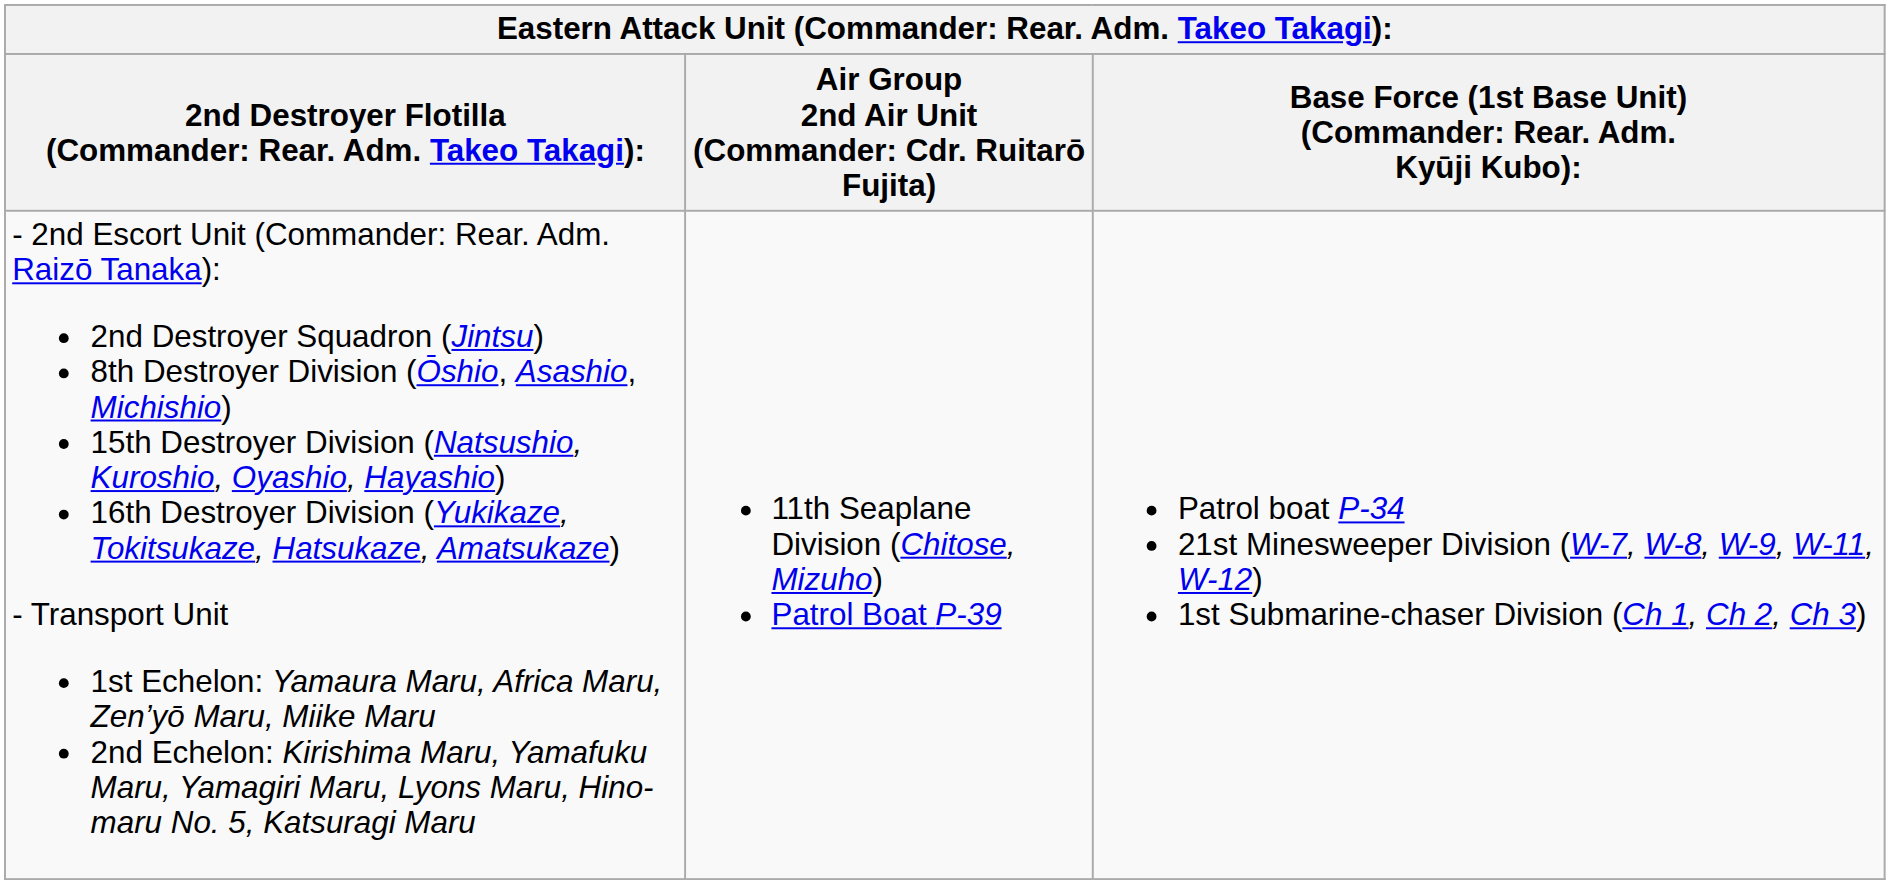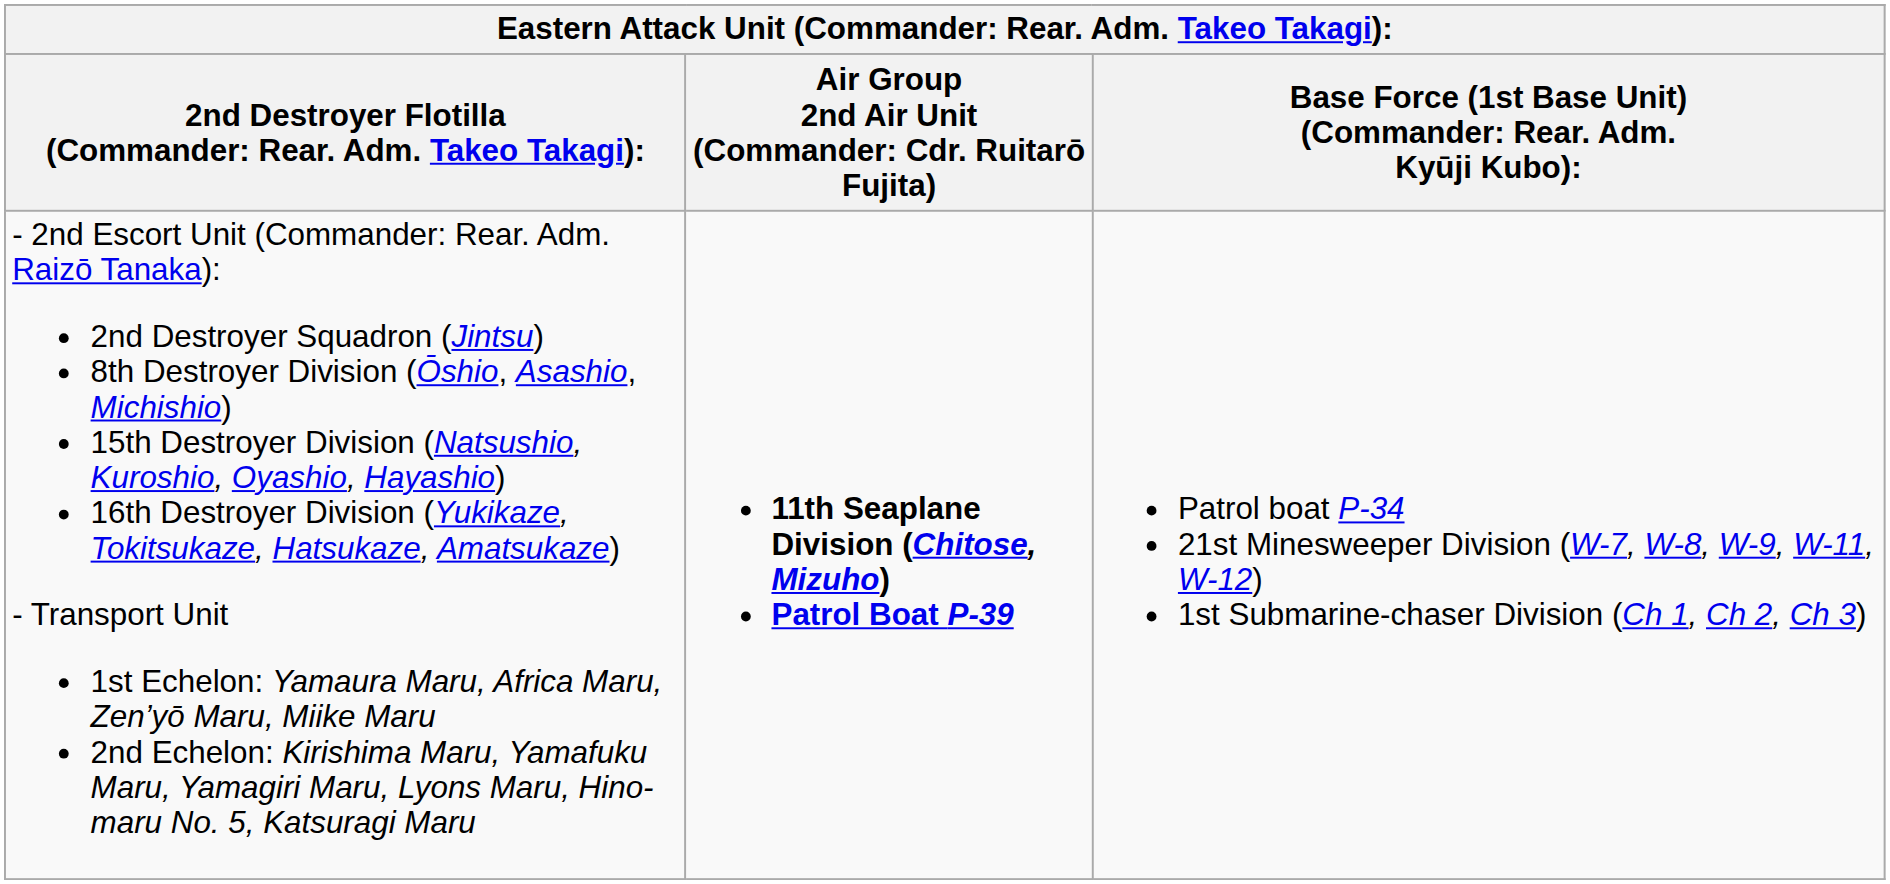(889, 562) normal -> (889, 562) bold
